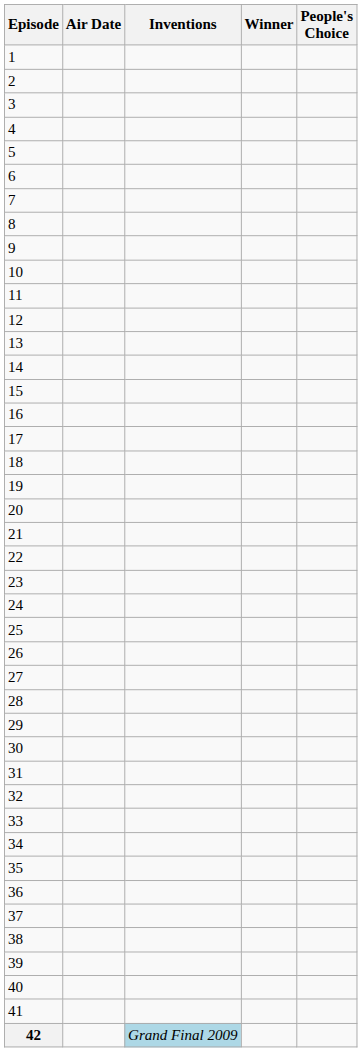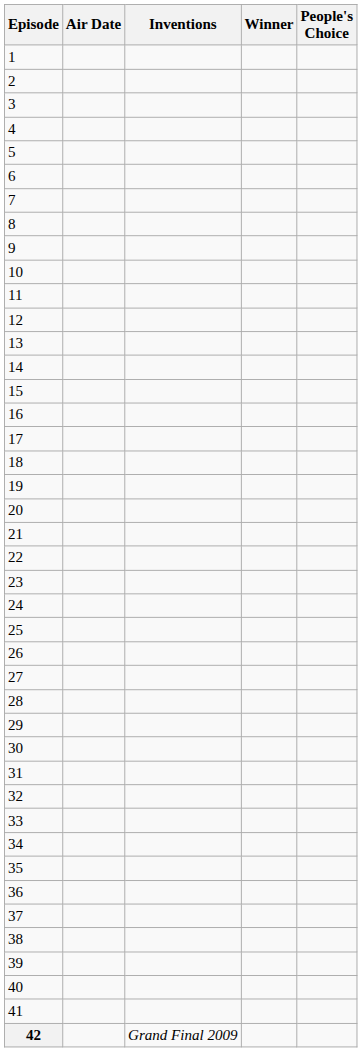(183, 1035) lightblue background -> (183, 1035) no background
